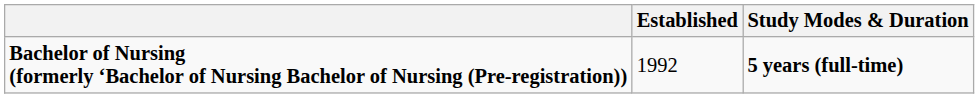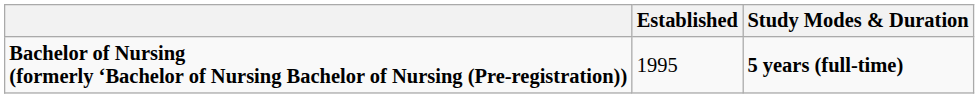(657, 64) 1992 -> (657, 64) 1995
